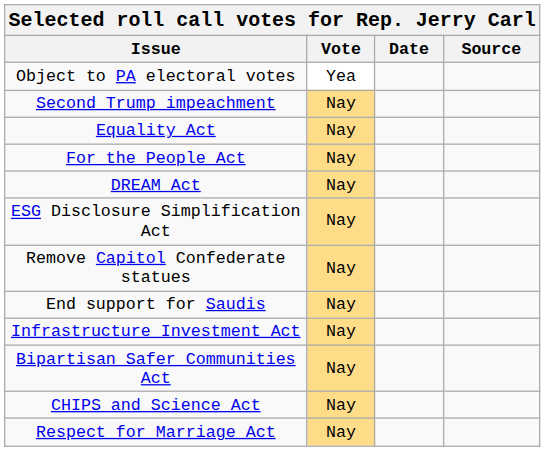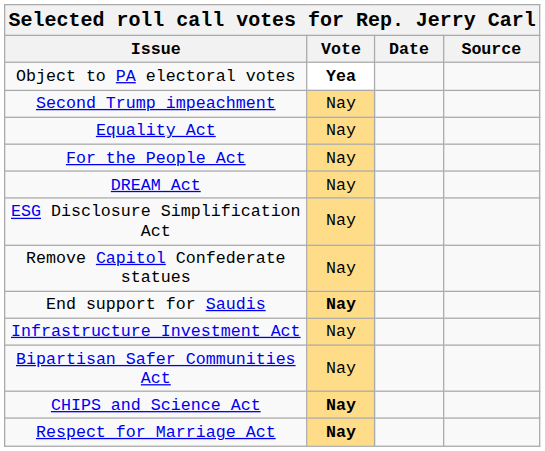(341, 76) normal -> (341, 76) bold
(341, 305) normal -> (341, 305) bold
(341, 405) normal -> (341, 405) bold
(341, 432) normal -> (341, 432) bold
